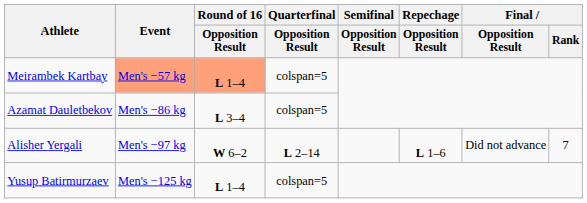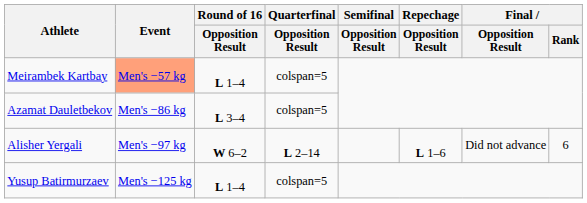(230, 83) lightsalmon background -> (230, 83) no background
(566, 146) 7 -> (566, 146) 6
